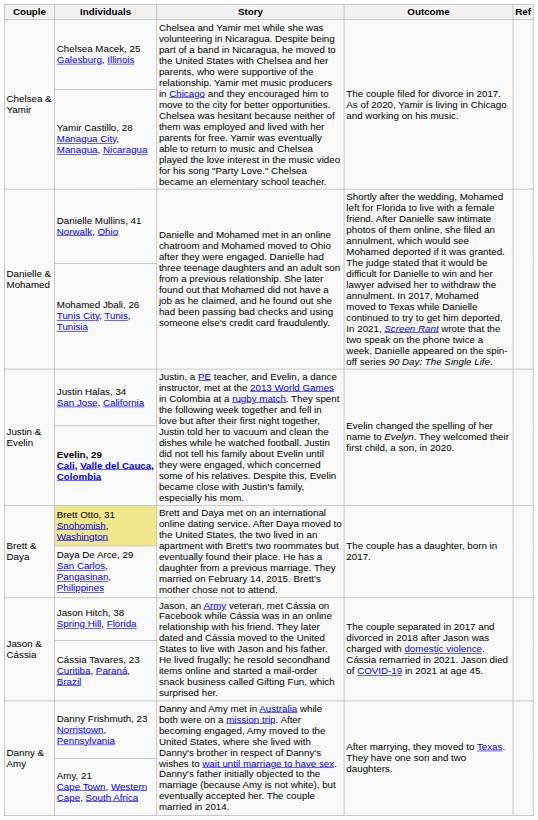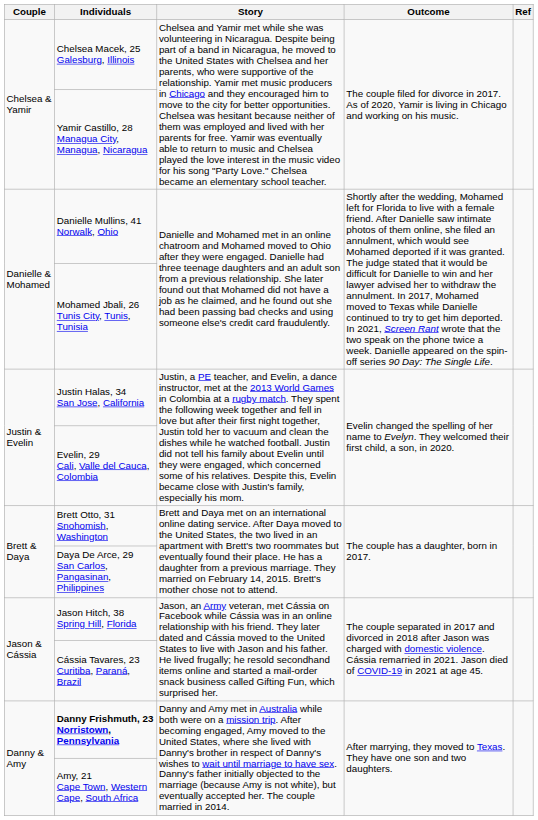(105, 465) bold -> (103, 465) normal
(86, 525) khaki background -> (86, 525) no background
(102, 729) normal -> (105, 729) bold
